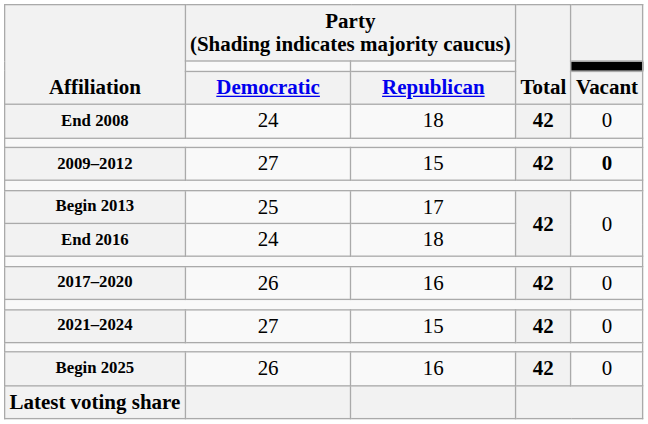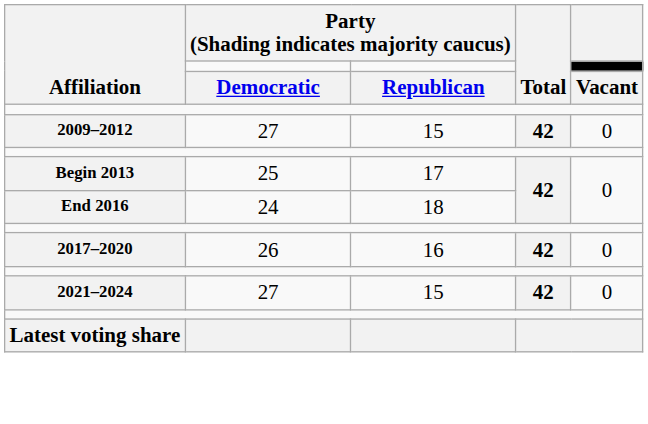- row: (95, 120)
(607, 163) bold -> (607, 130) normal
- row: (95, 368)
